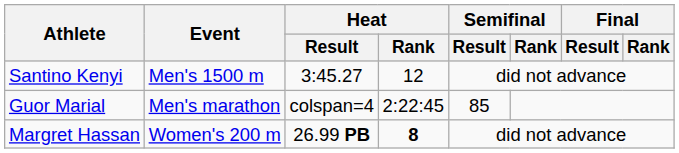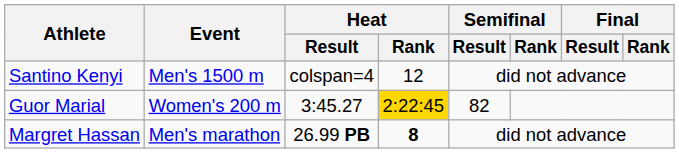(332, 76) 3:45.27 -> (332, 76) colspan=4
(214, 105) Men's marathon -> (215, 105) Women's 200 m
(332, 105) colspan=4 -> (332, 105) 3:45.27
(413, 105) no background -> (413, 105) gold background
(479, 105) 85 -> (479, 105) 82
(215, 134) Women's 200 m -> (214, 134) Men's marathon
